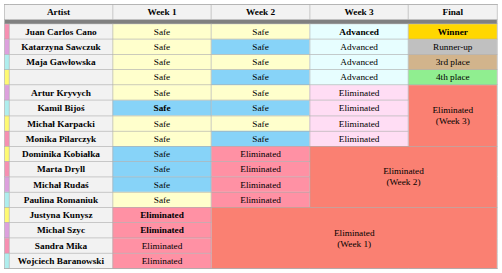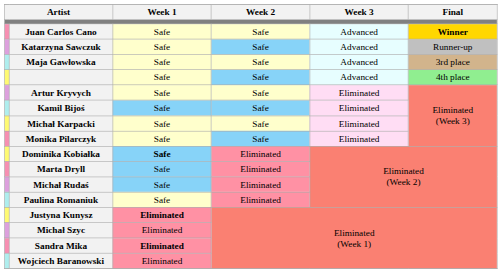(359, 31) bold -> (359, 31) normal
(162, 108) bold -> (162, 108) normal
(162, 154) normal -> (162, 154) bold
(162, 230) bold -> (162, 230) normal
(162, 245) normal -> (162, 245) bold
